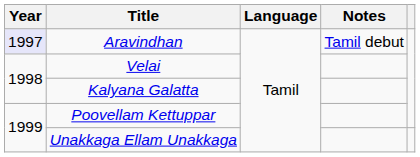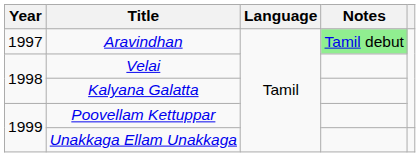(25, 41) lavender background -> (25, 41) no background
(364, 41) no background -> (364, 41) lightgreen background
